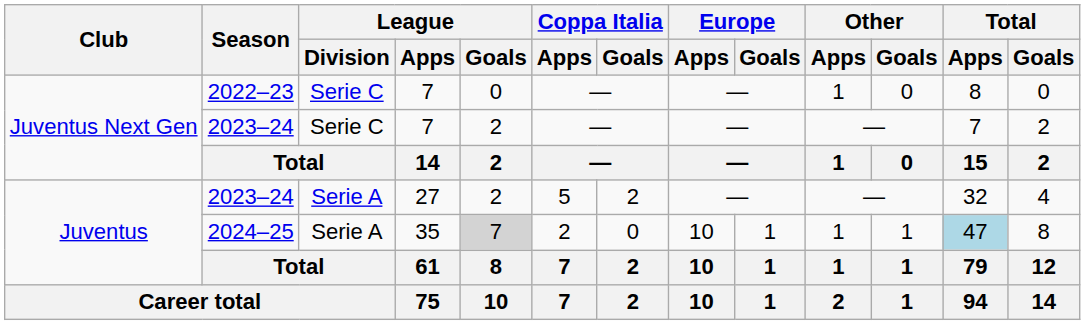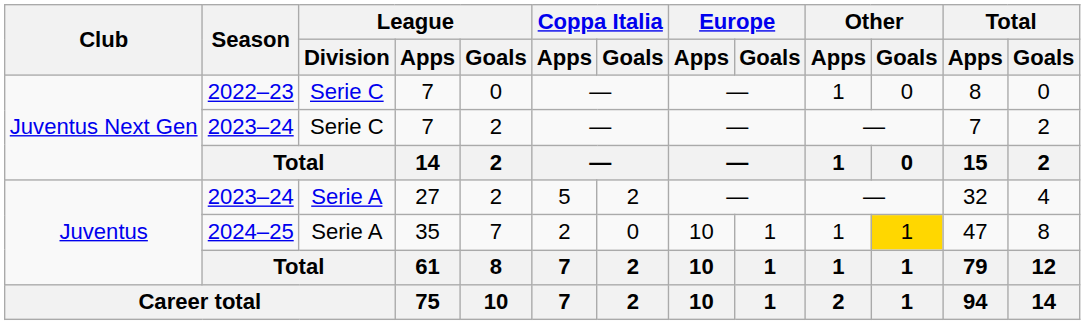(496, 232) lightgrey background -> (496, 232) no background
(907, 232) no background -> (907, 232) gold background
(975, 232) lightblue background -> (975, 232) no background
